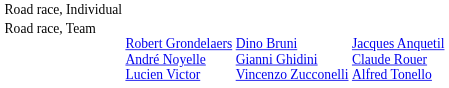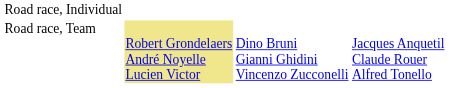(179, 59) no background -> (179, 59) khaki background
